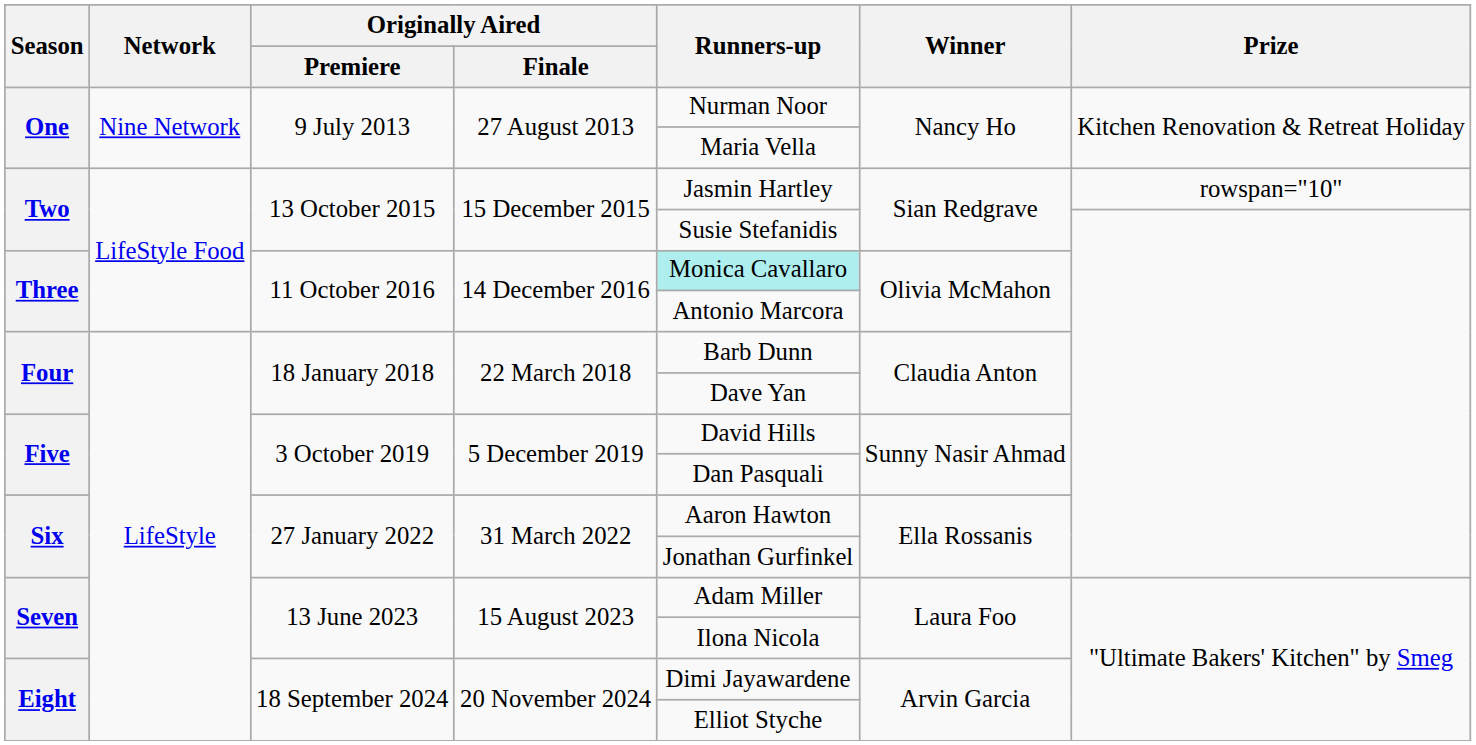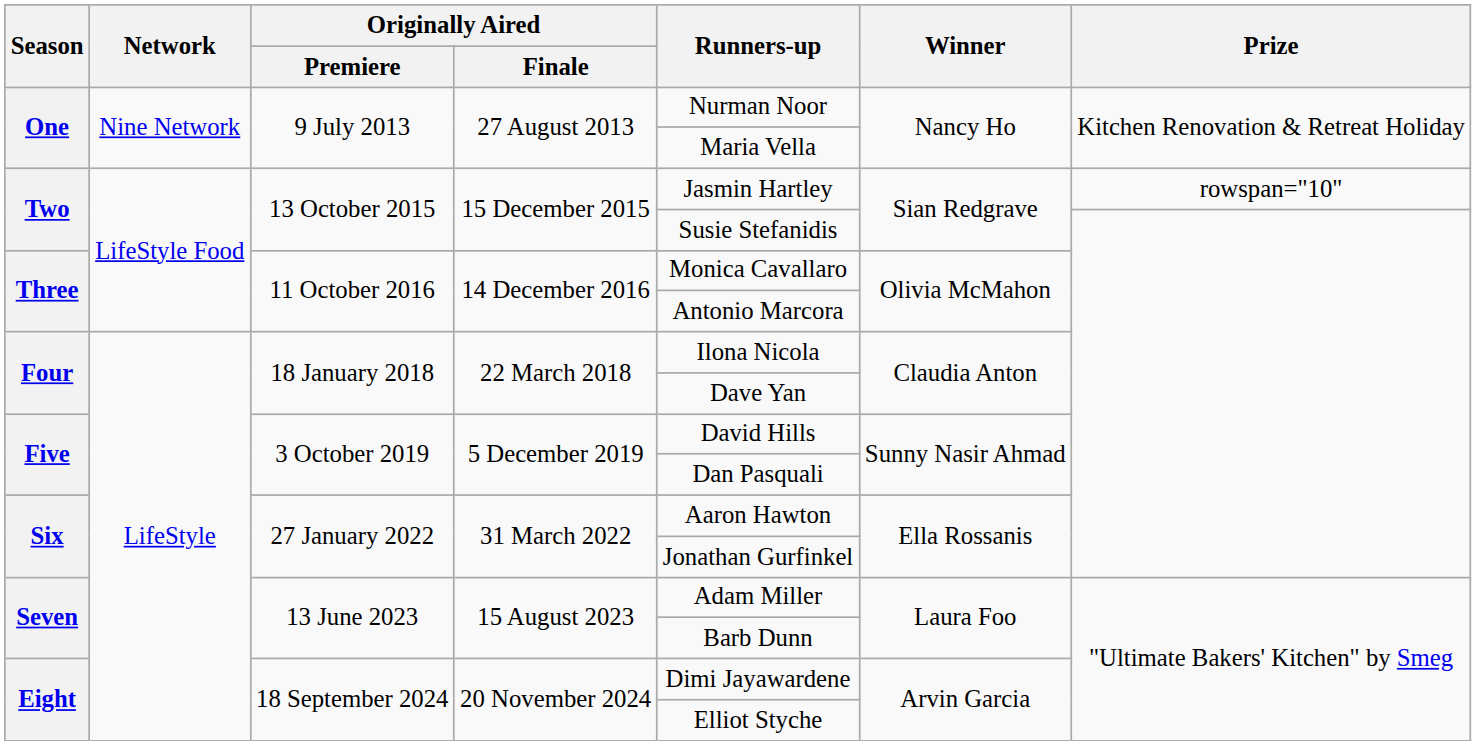(758, 270) paleturquoise background -> (758, 270) no background
(758, 352) Barb Dunn -> (758, 352) Ilona Nicola
(758, 638) Ilona Nicola -> (758, 638) Barb Dunn
